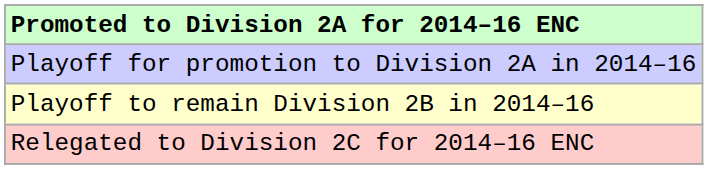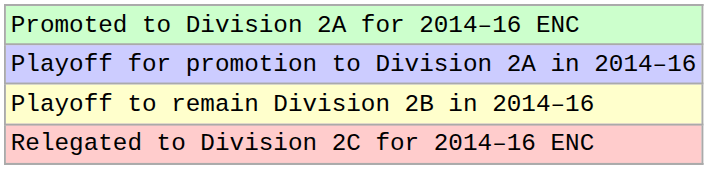(295, 25) bold -> (295, 25) normal
